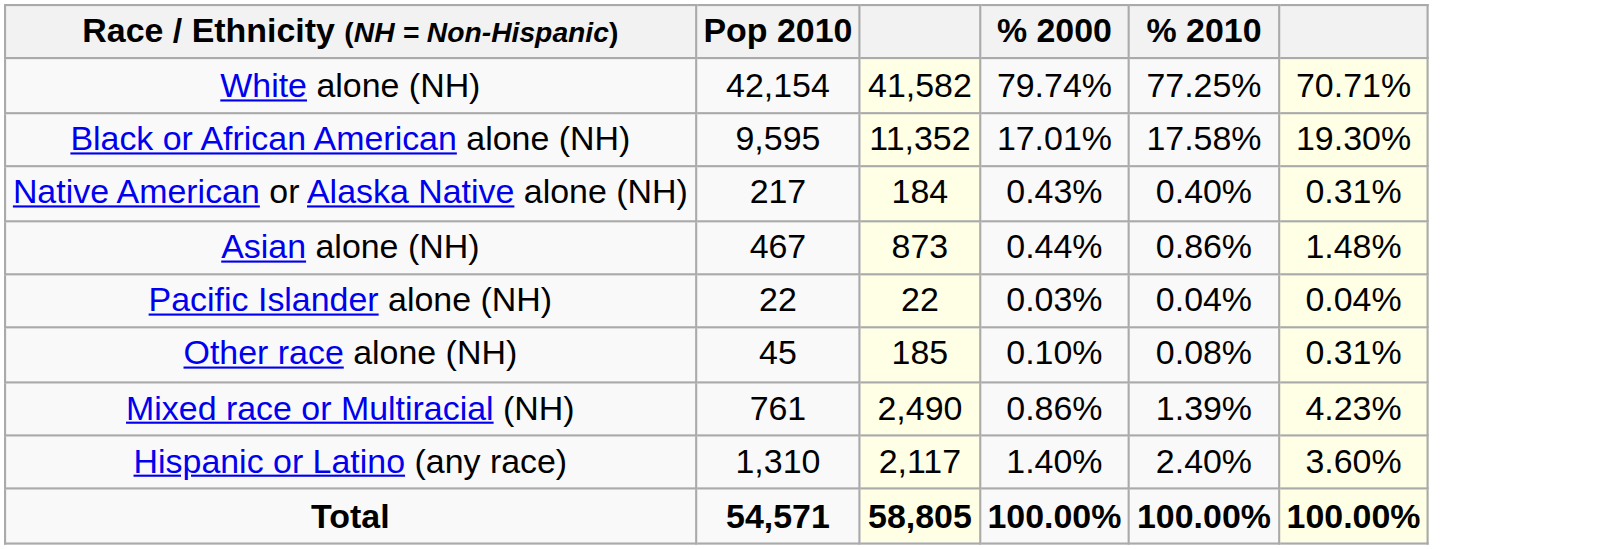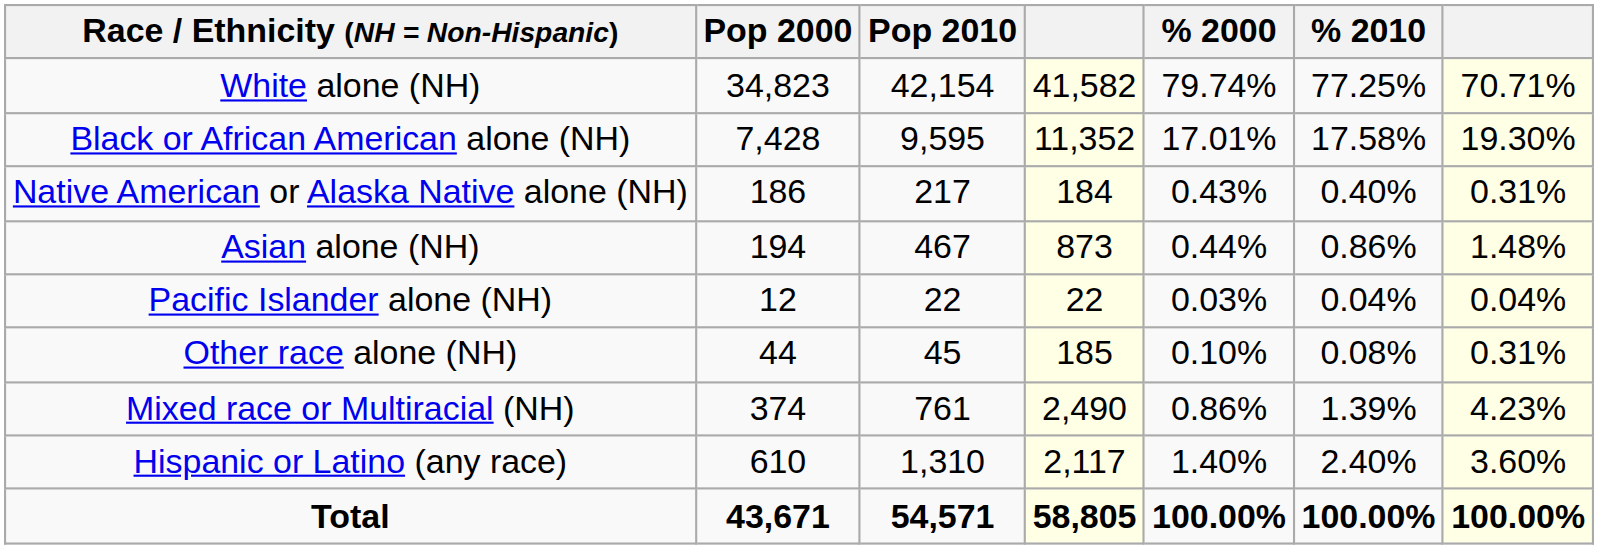+ column: (778, 31)
